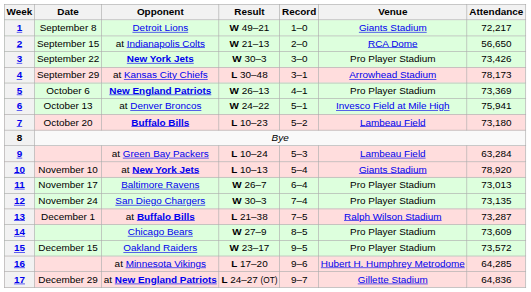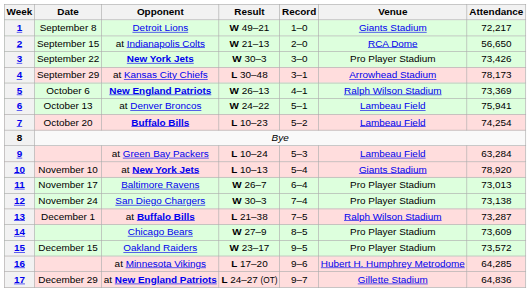(393, 91) Pro Player Stadium -> (393, 91) Ralph Wilson Stadium
(393, 106) Invesco Field at Mile High -> (393, 106) Lambeau Field
(496, 122) 73,180 -> (496, 122) 74,254
(496, 201) 73,135 -> (496, 201) 73,138
